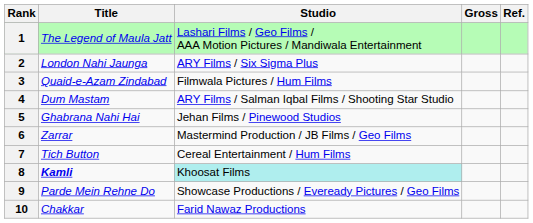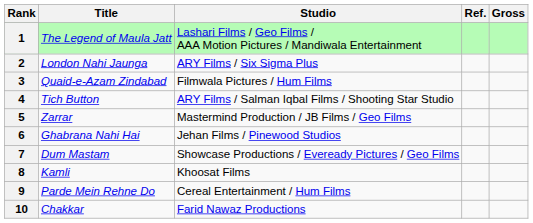columns swapped: (481, 13) <-> (514, 13)
(75, 99) Dum Mastam -> (70, 99) Tich Button
(90, 117) Ghabrana Nahi Hai -> (57, 117) Zarrar
(259, 117) Jehan Films / Pinewood Studios -> (294, 117) Mastermind Production / JB Films / Geo Films
(57, 136) Zarrar -> (90, 136) Ghabrana Nahi Hai
(294, 136) Mastermind Production / JB Films / Geo Films -> (259, 136) Jehan Films / Pinewood Studios
(70, 154) Tich Button -> (75, 154) Dum Mastam
(264, 154) Cereal Entertainment / Hum Films -> (318, 154) Showcase Productions / Eveready Pictures / Geo Films
(57, 172) bold -> (55, 172) normal
(213, 172) paleturquoise background -> (213, 172) no background
(318, 191) Showcase Productions / Eveready Pictures / Geo Films -> (264, 191) Cereal Entertainment / Hum Films
